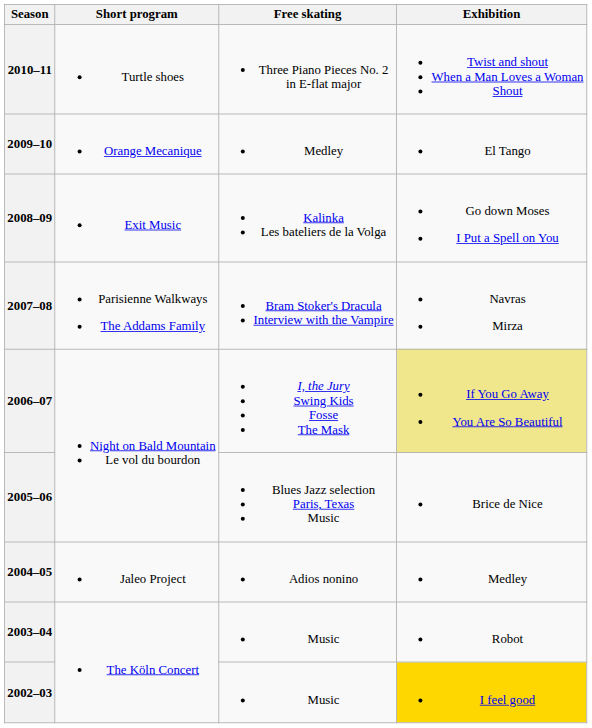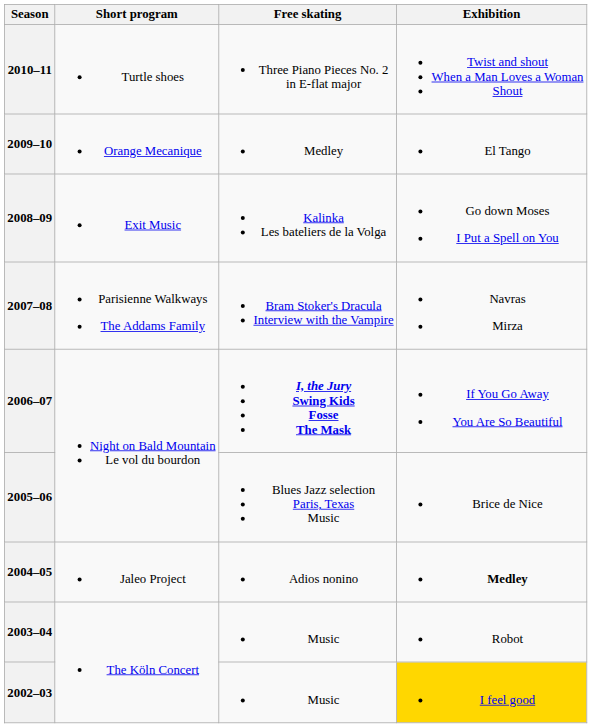(308, 408) normal -> (308, 408) bold
(492, 408) khaki background -> (492, 408) no background
(492, 579) normal -> (492, 579) bold
